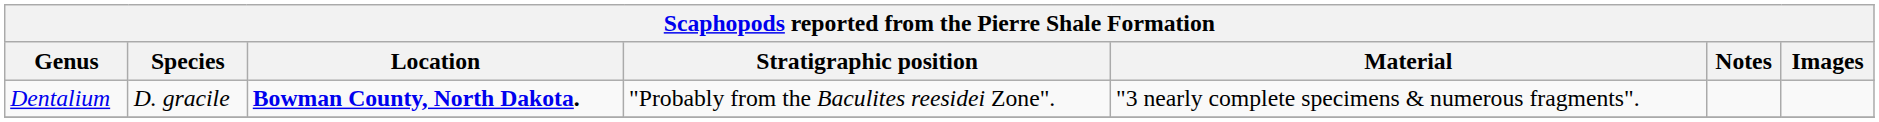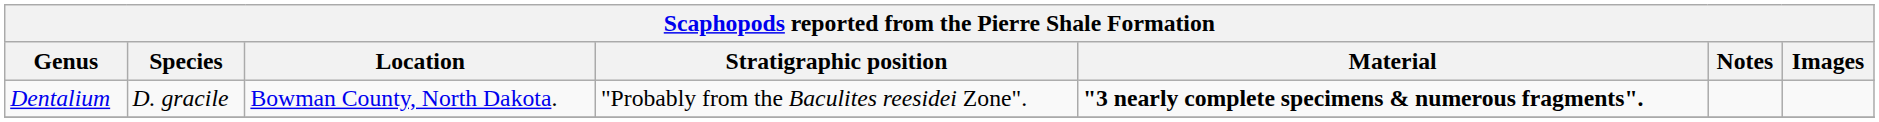(416, 98) bold -> (404, 98) normal
(1378, 98) normal -> (1363, 98) bold
